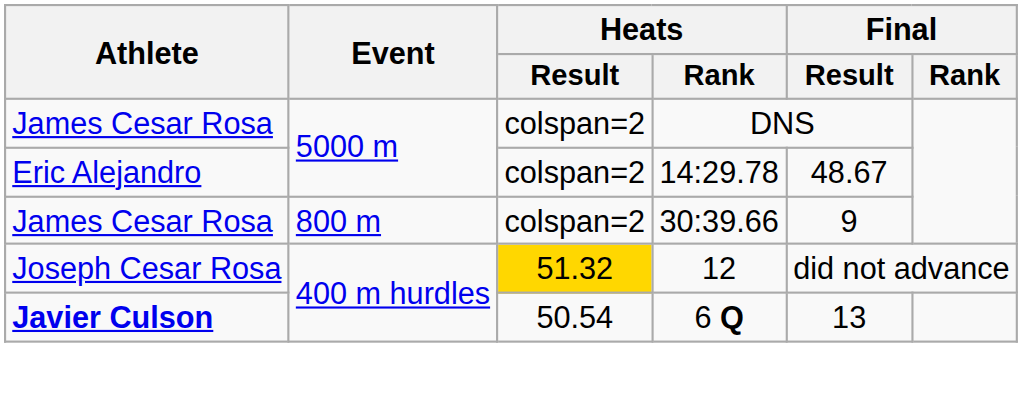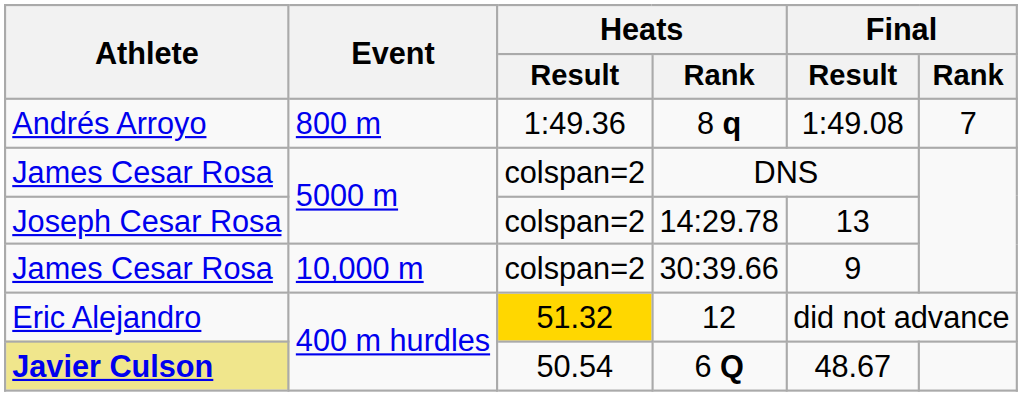+ row: (719, 124)
(107, 172) Eric Alejandro -> (147, 221) Joseph Cesar Rosa
(849, 172) 48.67 -> (853, 221) 13
(338, 221) 800 m -> (360, 269) 10,000 m
(147, 269) Joseph Cesar Rosa -> (107, 318) Eric Alejandro
(113, 318) no background -> (113, 366) khaki background
(849, 318) 13 -> (853, 366) 48.67
